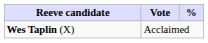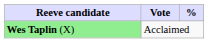(41, 29) no background -> (41, 29) lightgreen background
